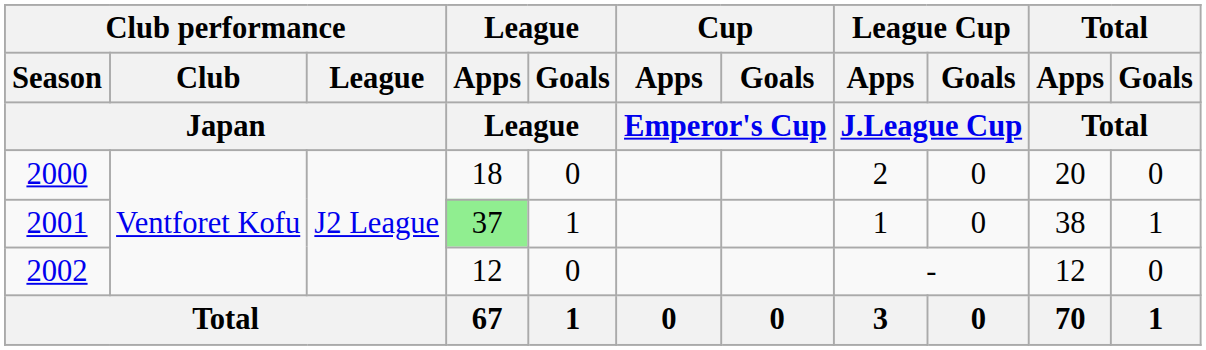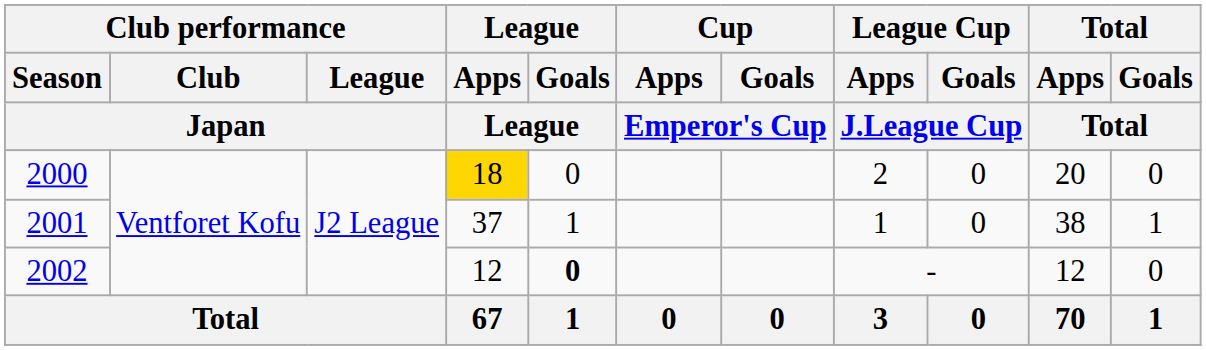(487, 174) no background -> (487, 174) gold background
(487, 222) lightgreen background -> (487, 222) no background
(573, 271) normal -> (573, 271) bold
